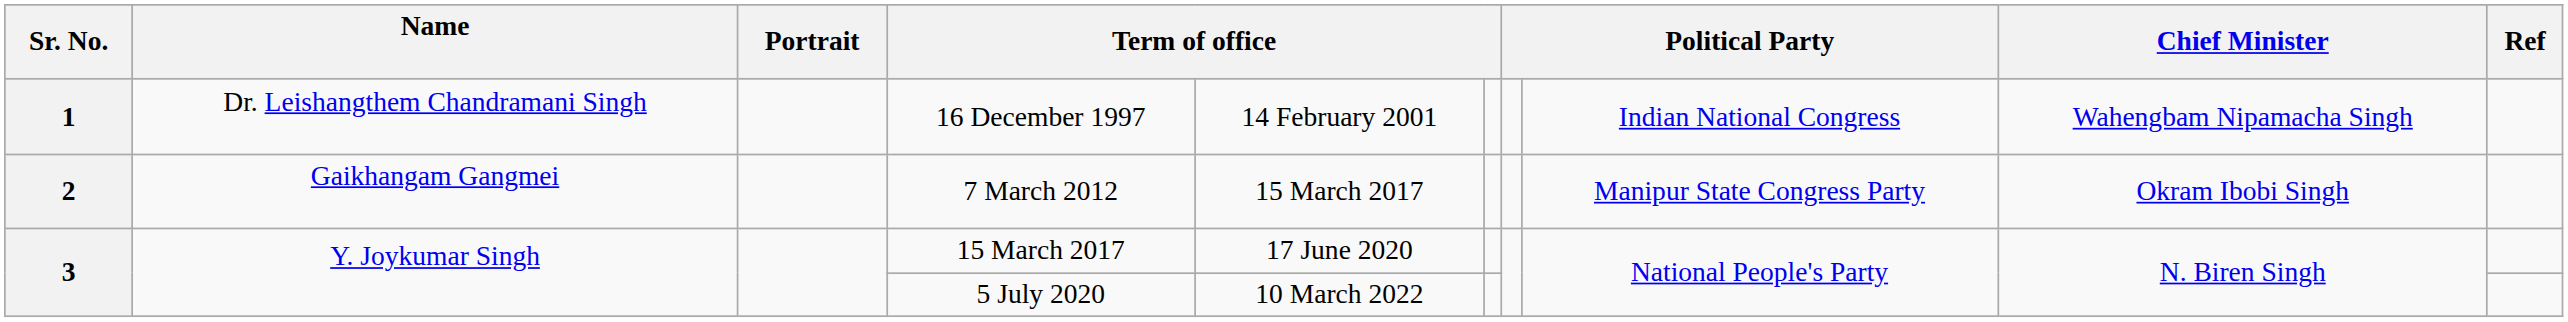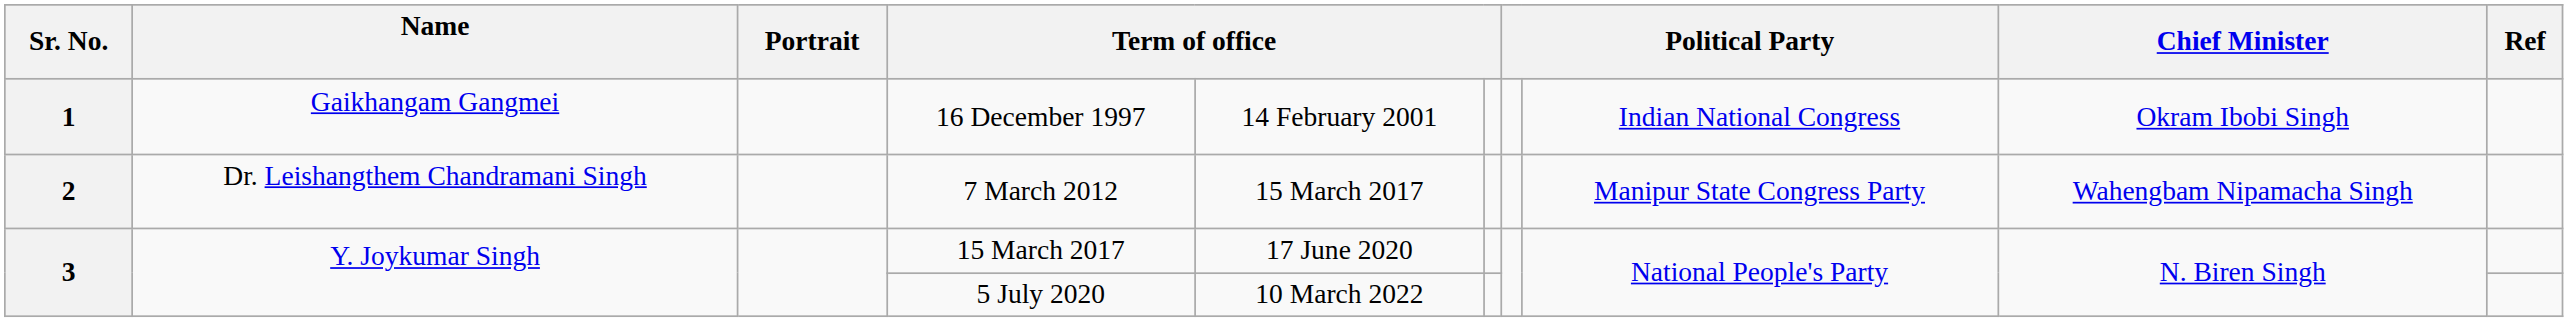(435, 100) Dr. Leishangthem Chandramani Singh -> (435, 100) Gaikhangam Gangmei
(2243, 116) Wahengbam Nipamacha Singh -> (2243, 116) Okram Ibobi Singh
(435, 175) Gaikhangam Gangmei -> (435, 175) Dr. Leishangthem Chandramani Singh
(2243, 191) Okram Ibobi Singh -> (2243, 191) Wahengbam Nipamacha Singh
